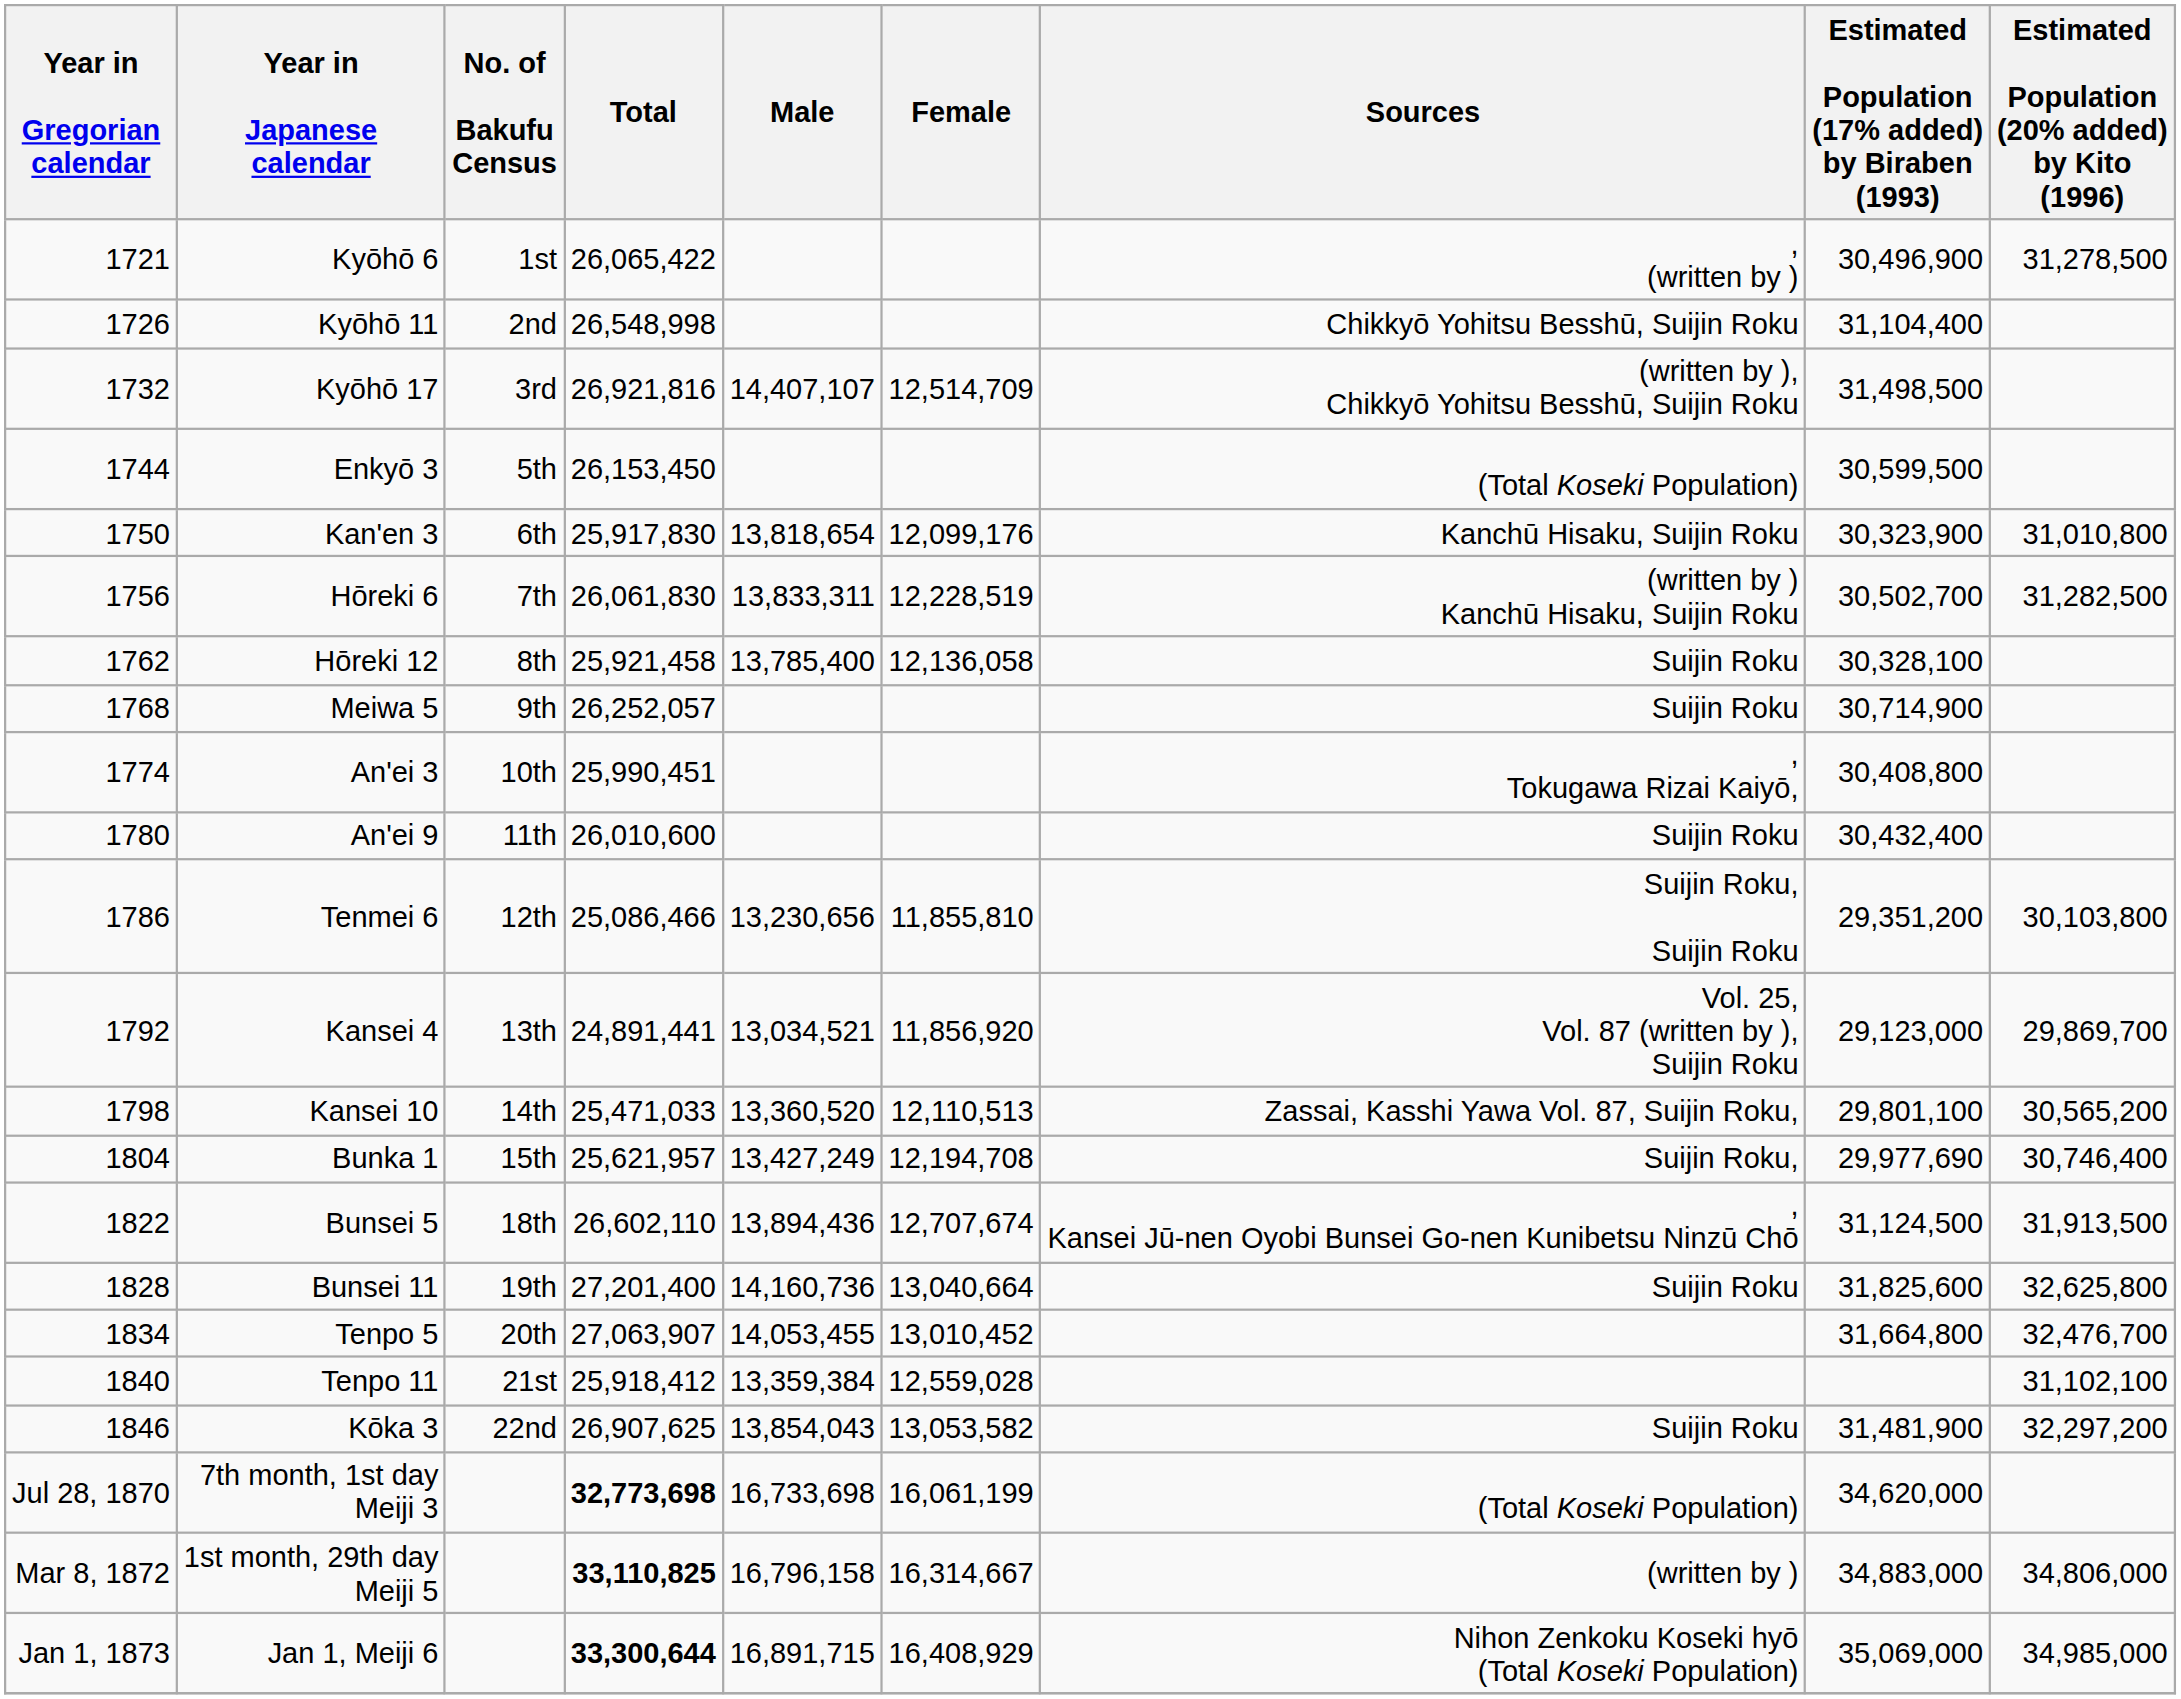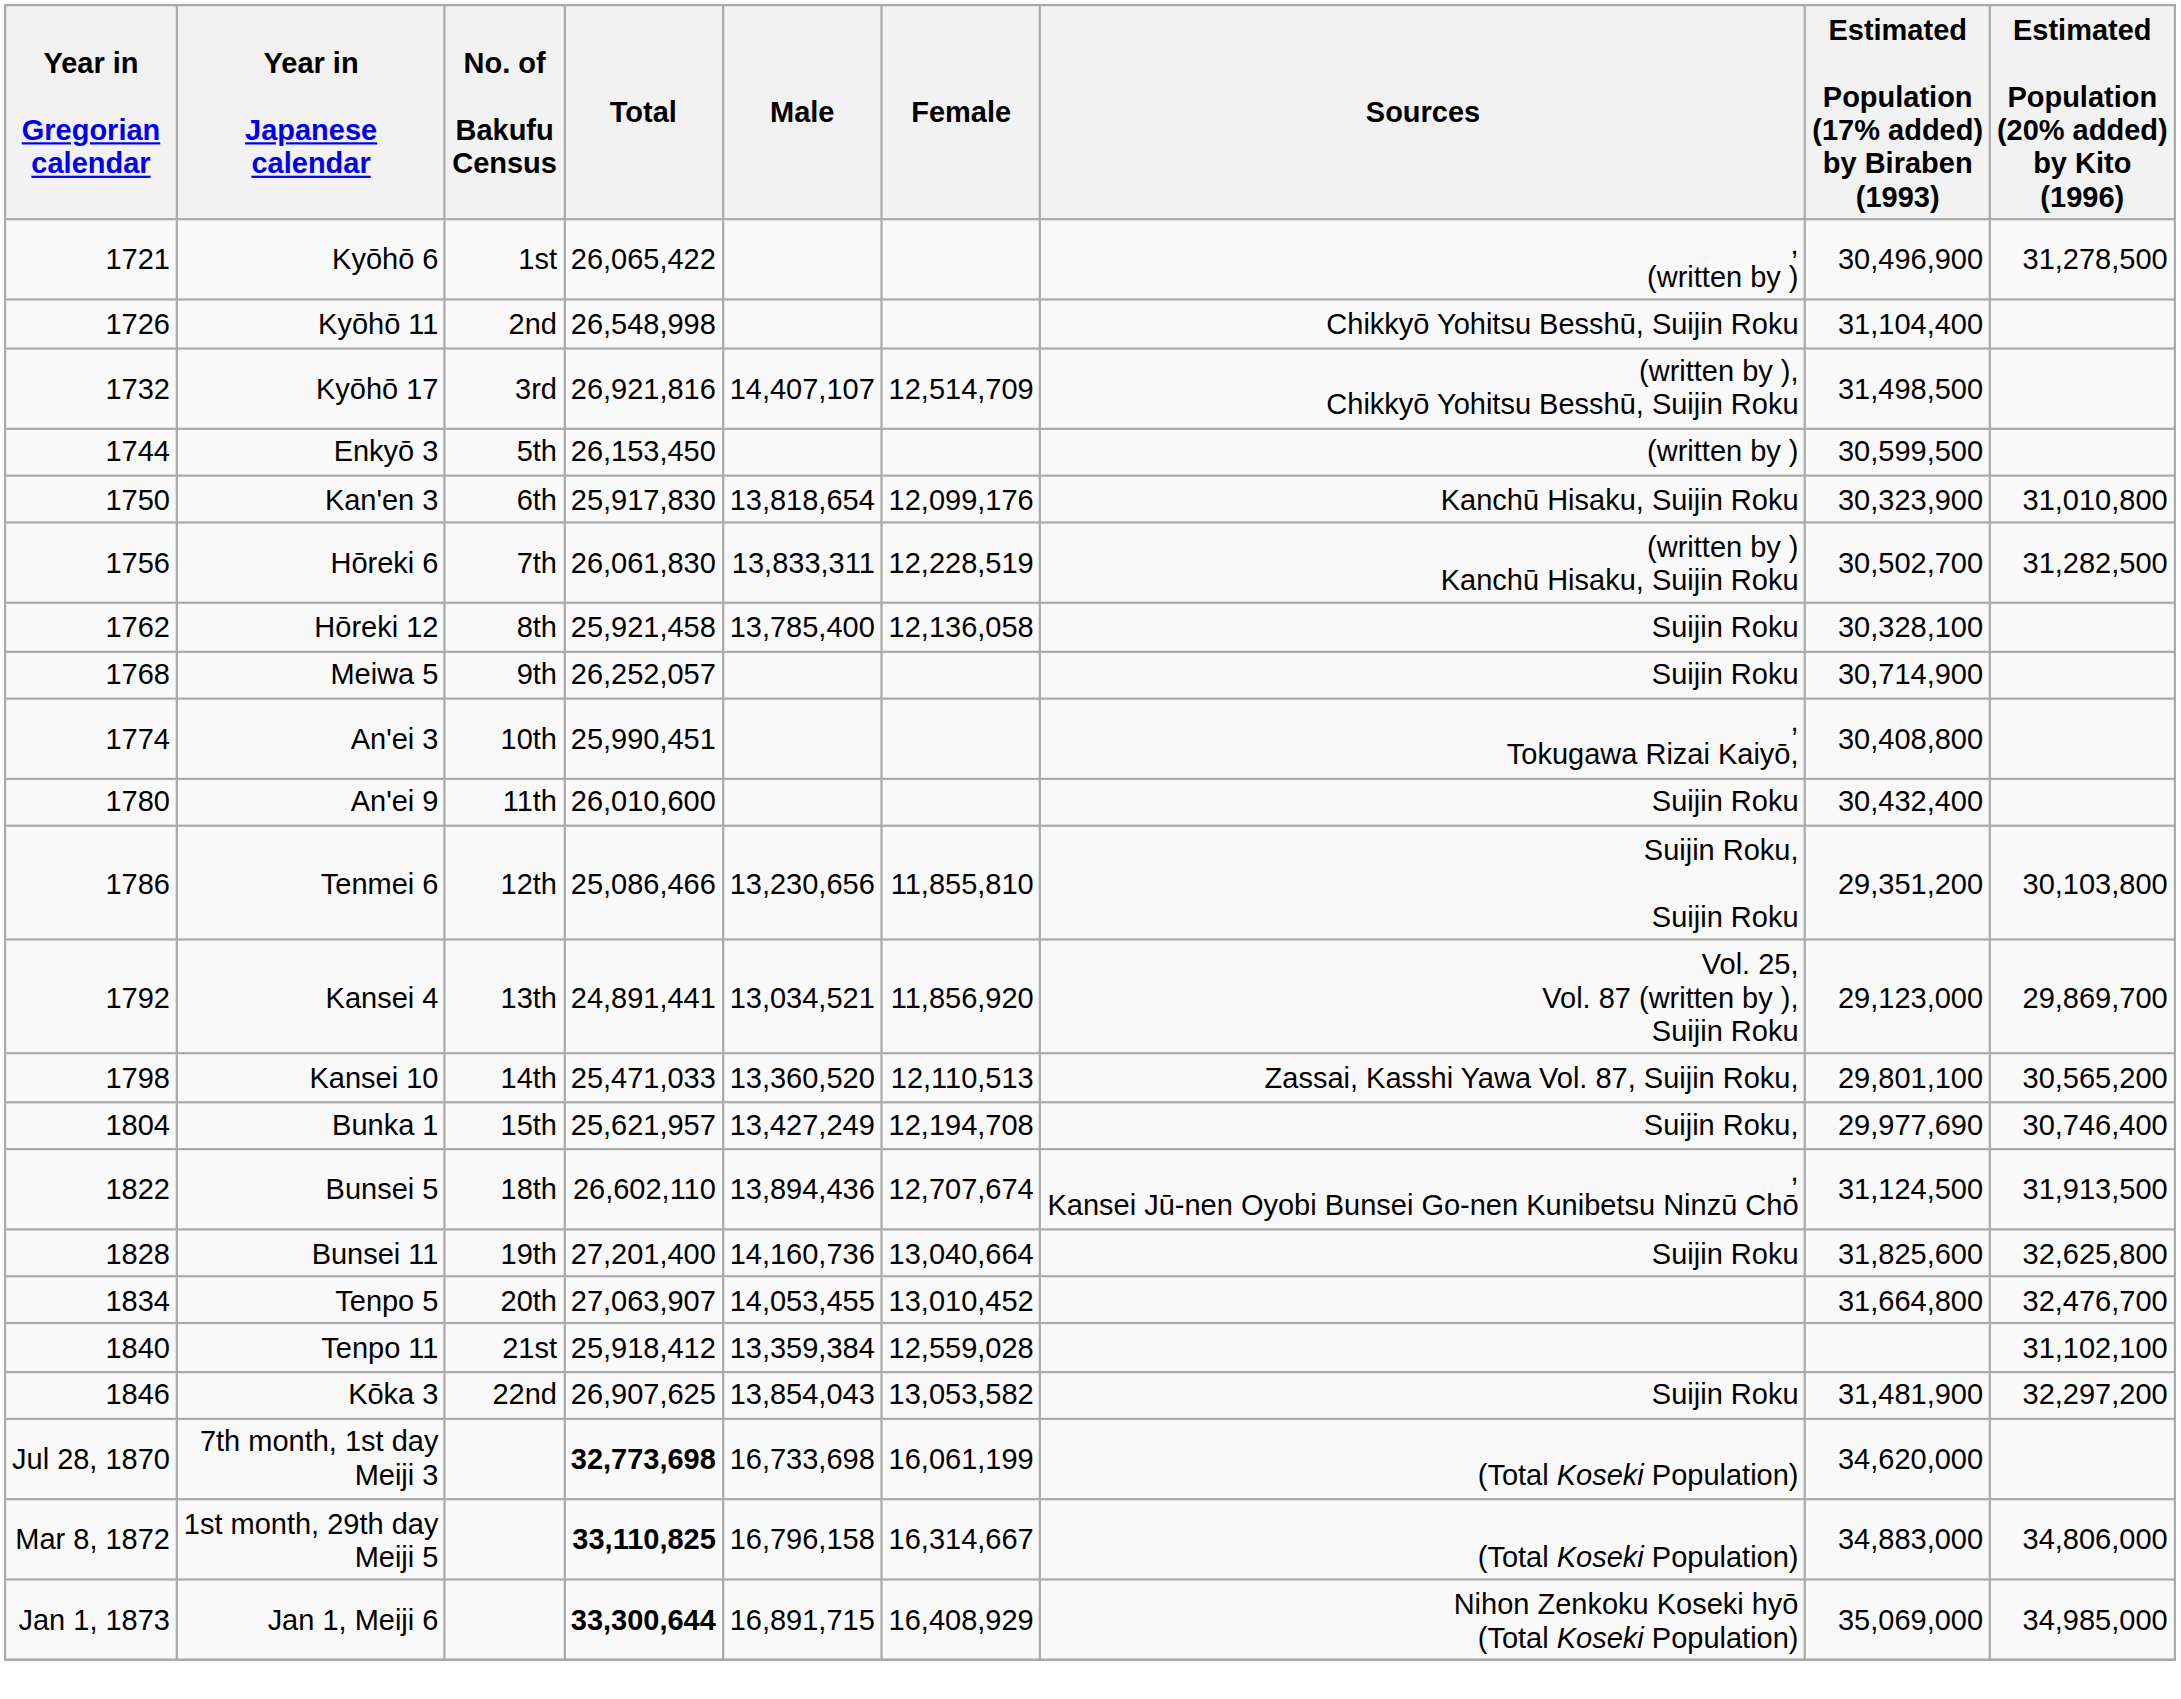(1638, 485) (Total Koseki Population) -> (1723, 452) (written by )
(1723, 1573) (written by ) -> (1638, 1556) (Total Koseki Population)
